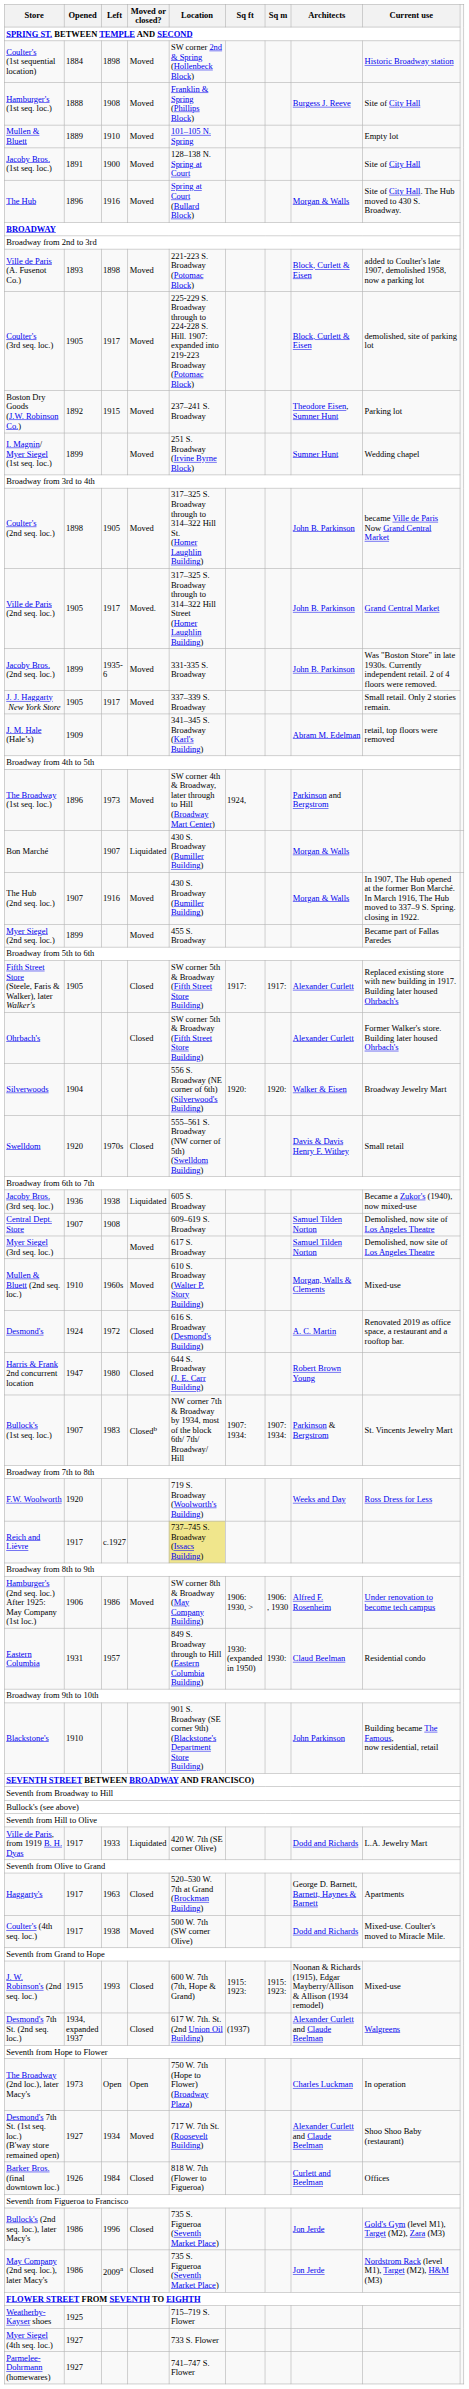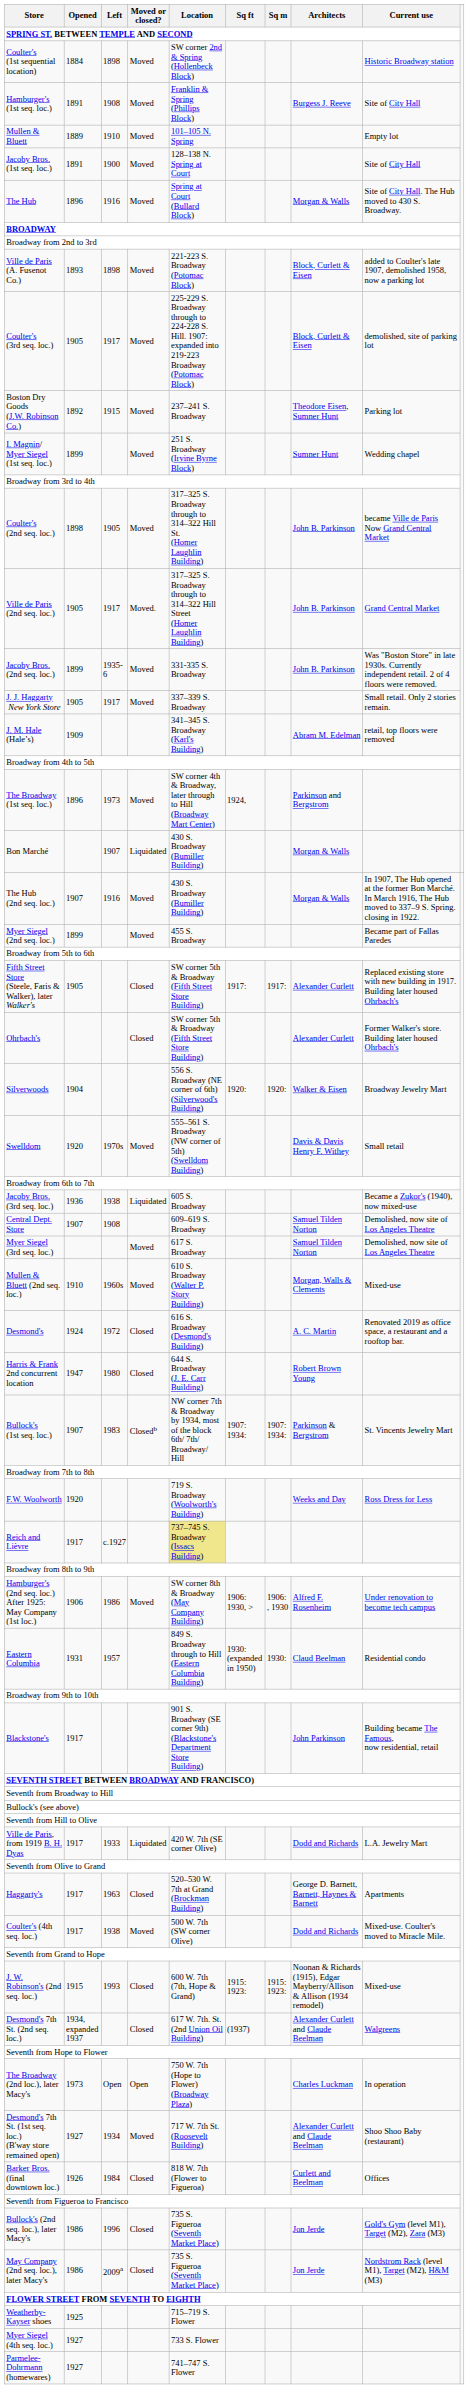(74, 104) 1888 -> (74, 104) 1891
(142, 1146) Closed -> (142, 1146) Moved
(74, 1738) 1910 -> (74, 1738) 1917
